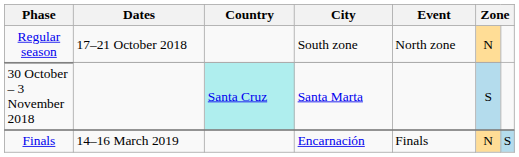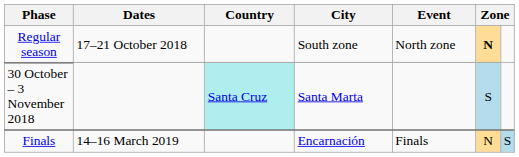(488, 44) normal -> (488, 44) bold
